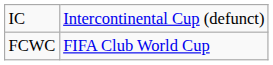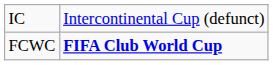(136, 45) normal -> (143, 45) bold
